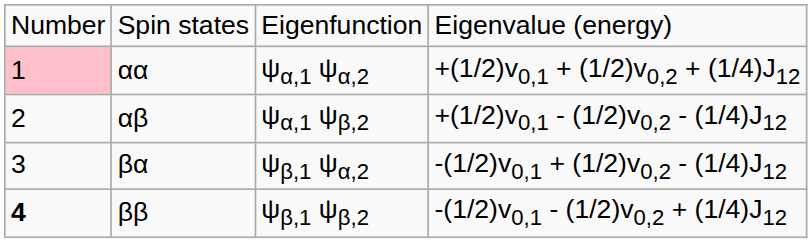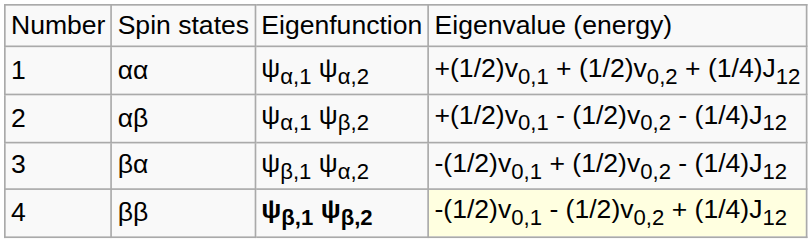(18, 70) pink background -> (18, 70) no background
(18, 212) bold -> (18, 212) normal
(315, 213) normal -> (317, 213) bold
(611, 213) no background -> (611, 213) lightyellow background
